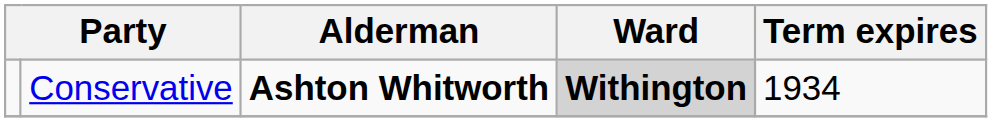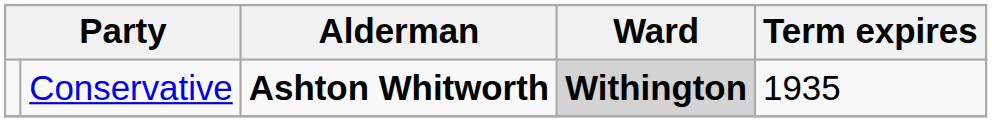(802, 87) 1934 -> (802, 87) 1935
